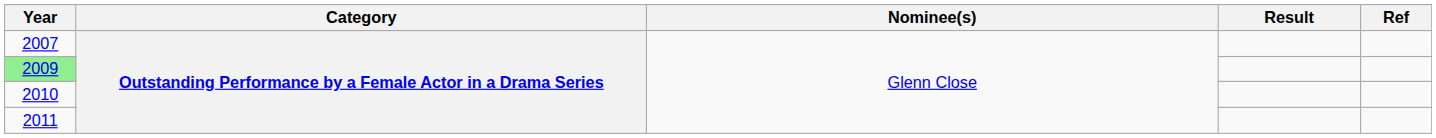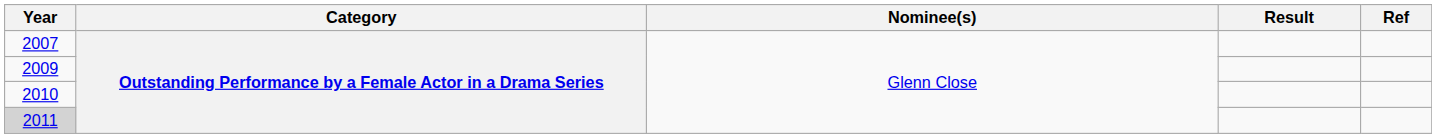(40, 69) lightgreen background -> (40, 69) no background
(40, 121) no background -> (40, 121) lightgrey background
